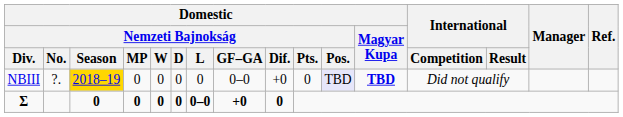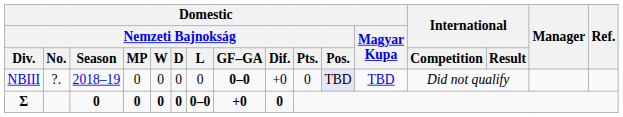(96, 79) gold background -> (96, 79) no background
(240, 79) normal -> (240, 79) bold
(381, 79) bold -> (381, 79) normal
